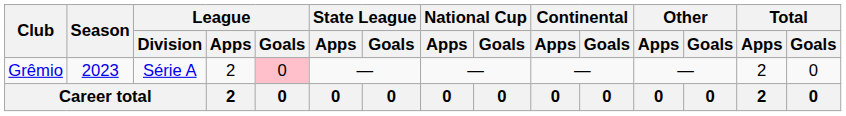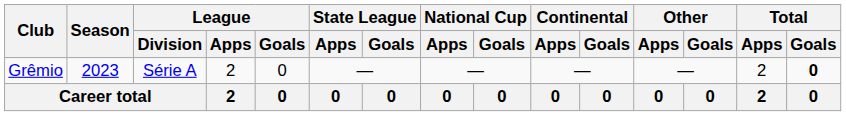(282, 70) pink background -> (282, 70) no background
(813, 70) normal -> (813, 70) bold
